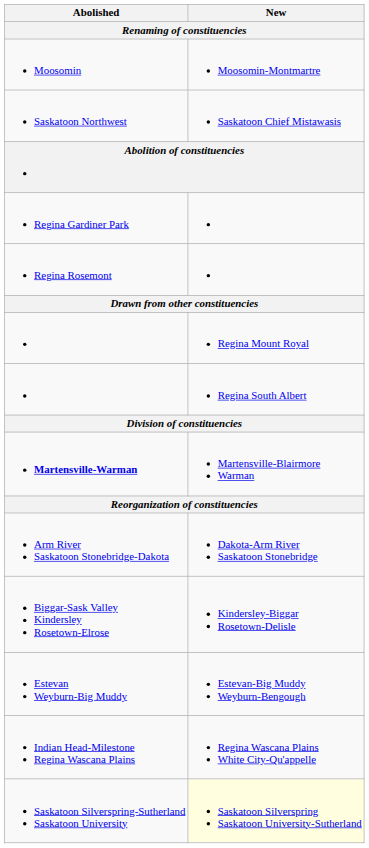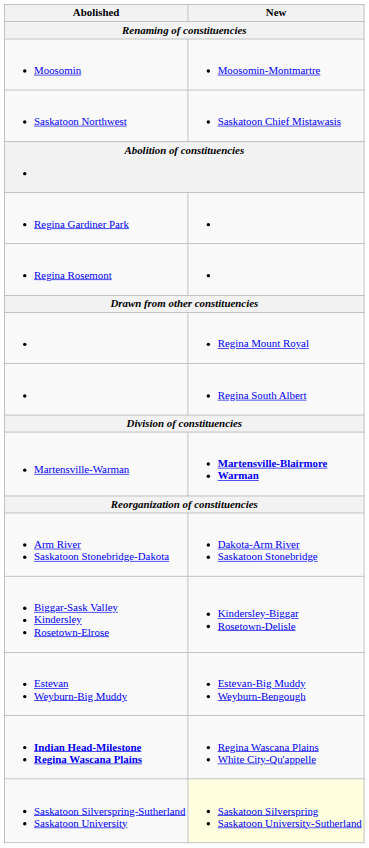(96, 470) bold -> (96, 470) normal
(276, 470) normal -> (276, 470) bold
(96, 753) normal -> (96, 753) bold
